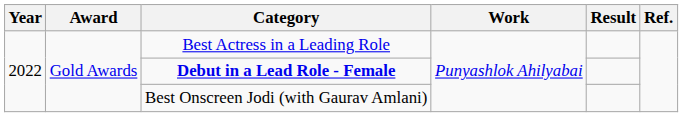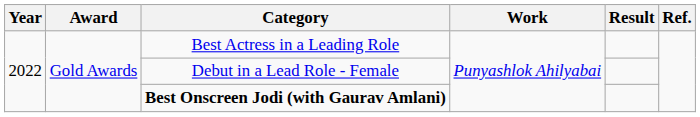(286, 71) bold -> (295, 71) normal
(286, 97) normal -> (295, 97) bold
